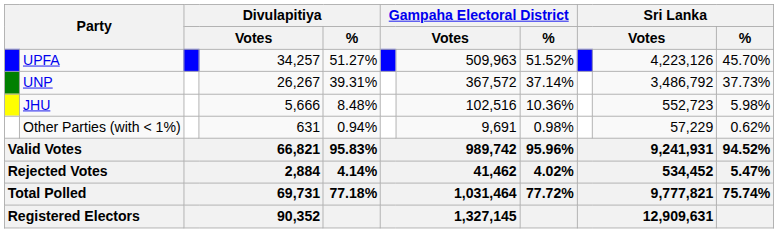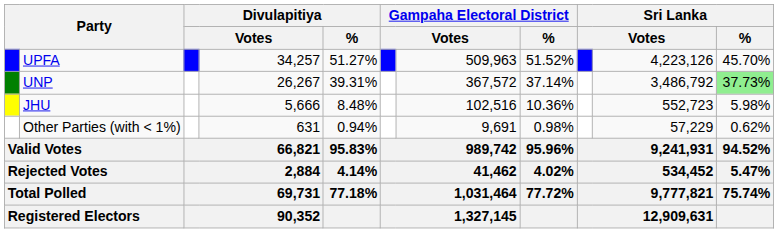(746, 82) no background -> (746, 82) lightgreen background
